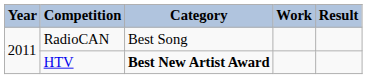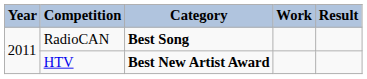(158, 39) normal -> (159, 39) bold
